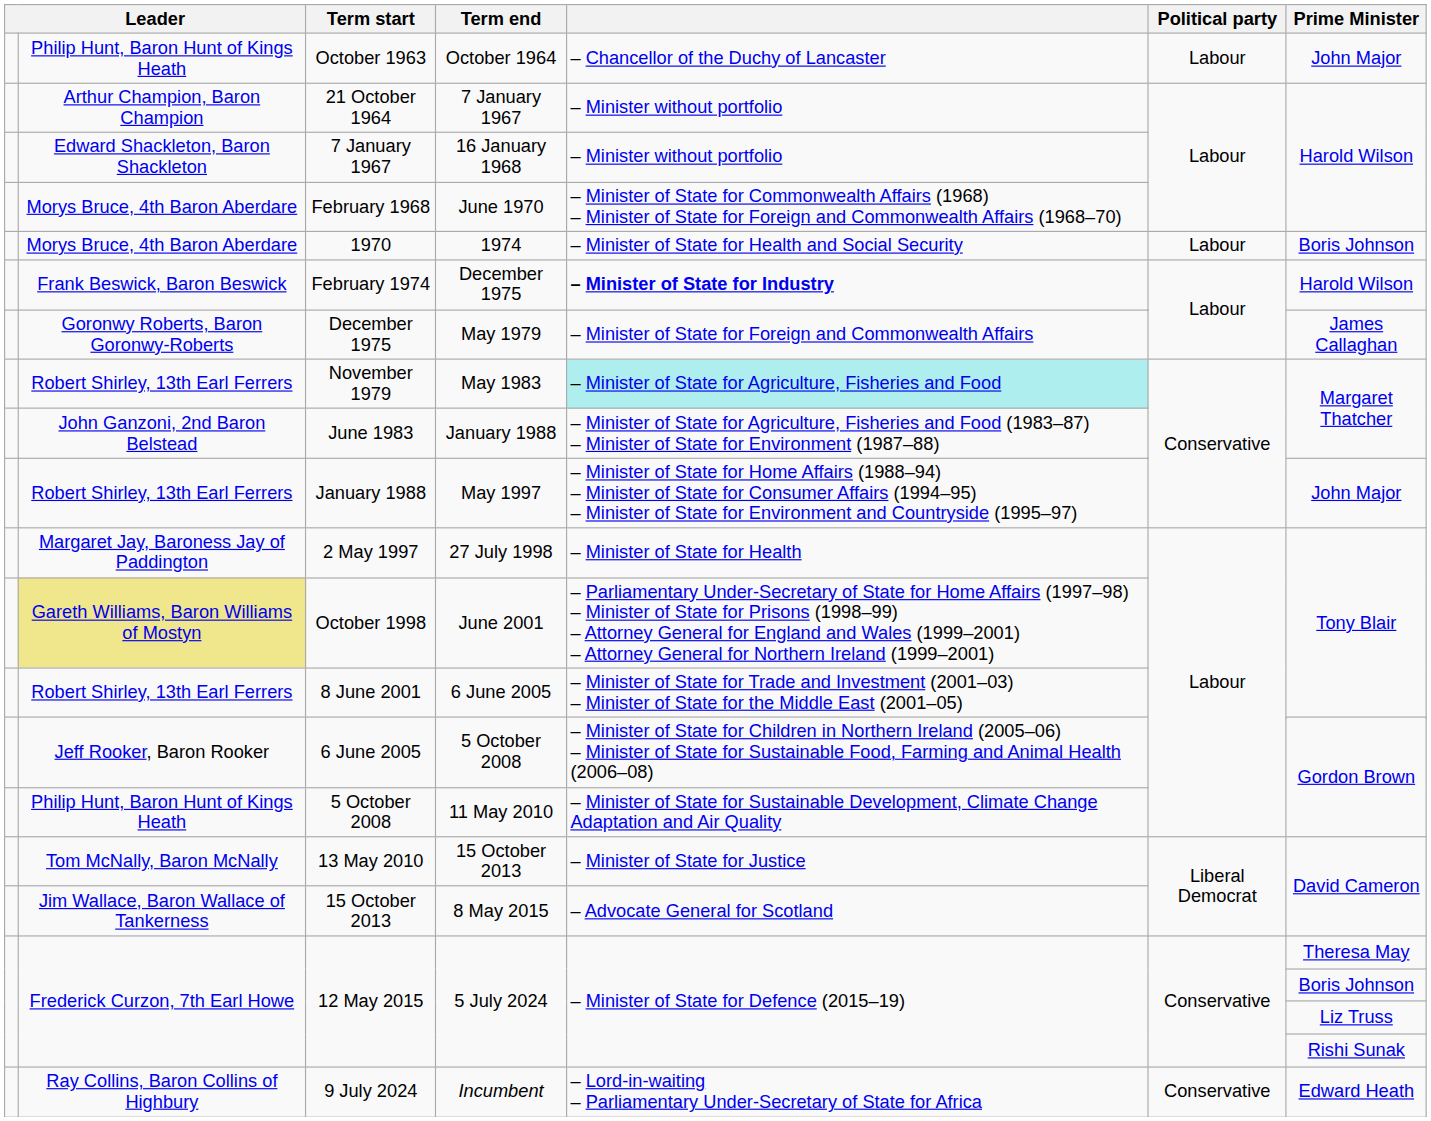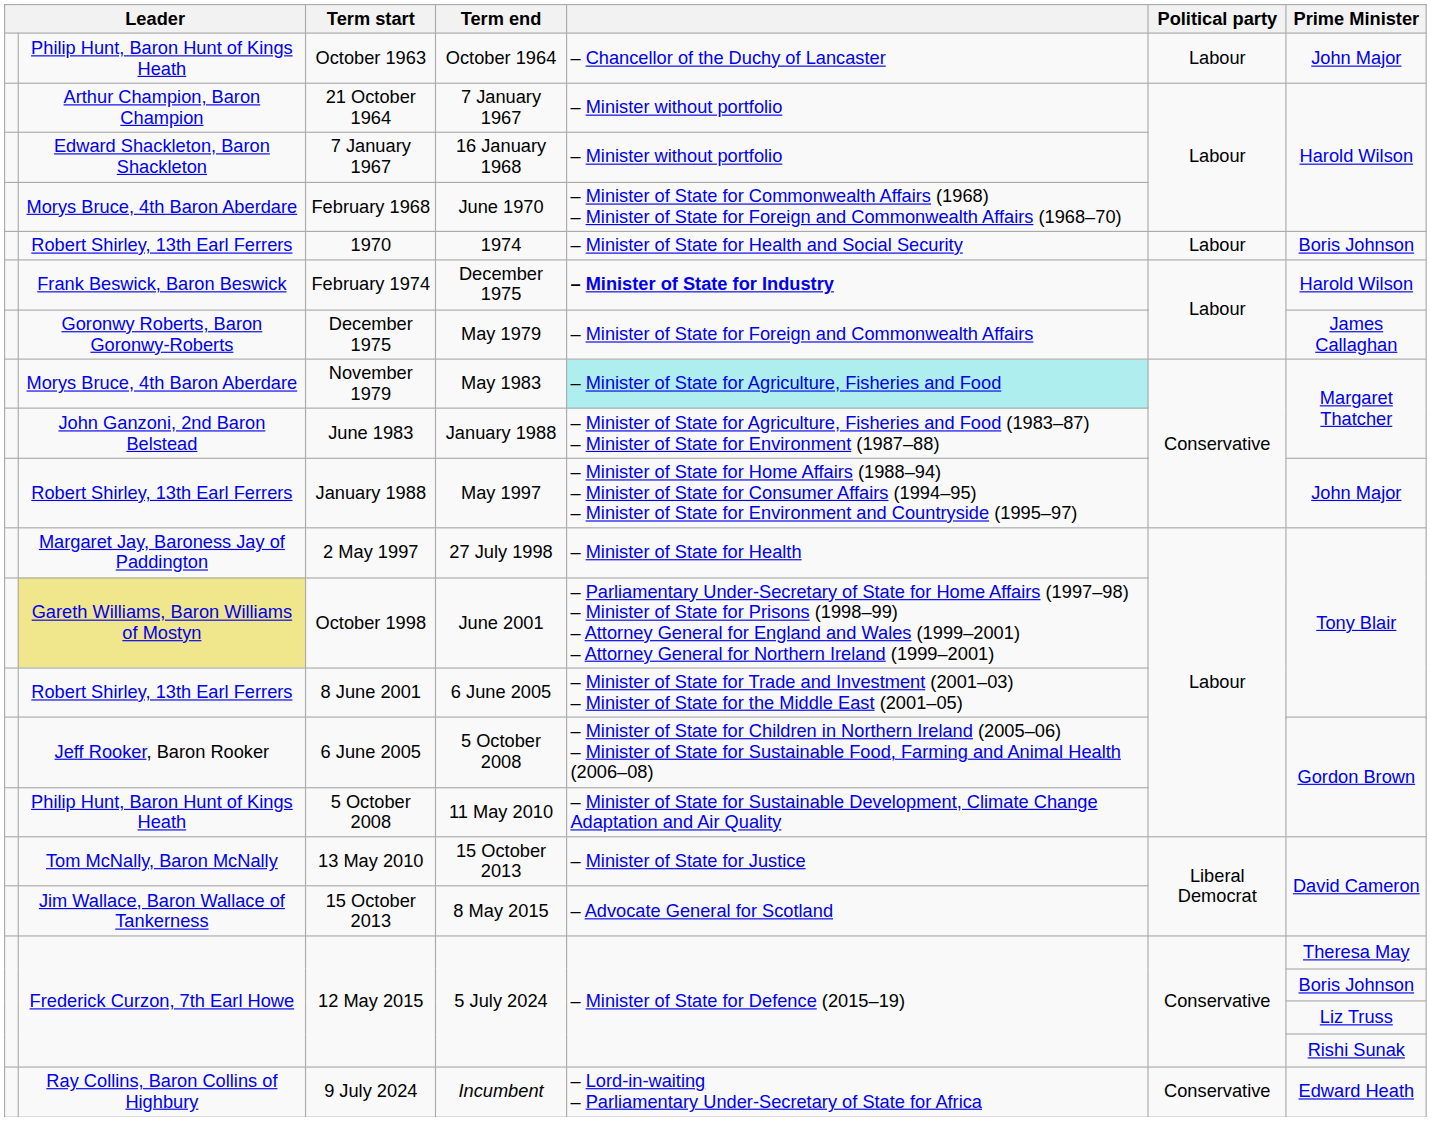(162, 245) Morys Bruce, 4th Baron Aberdare -> (162, 245) Robert Shirley, 13th Earl Ferrers
(162, 383) Robert Shirley, 13th Earl Ferrers -> (162, 383) Morys Bruce, 4th Baron Aberdare
